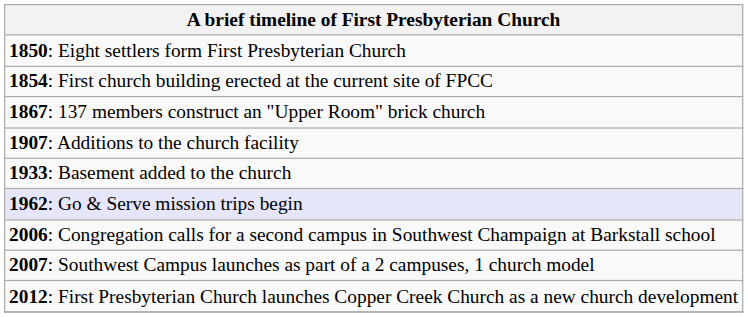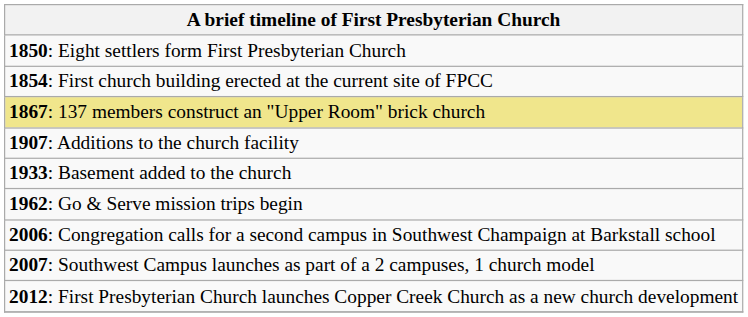(247, 111) no background -> (247, 111) khaki background
(156, 204) lavender background -> (156, 204) no background
